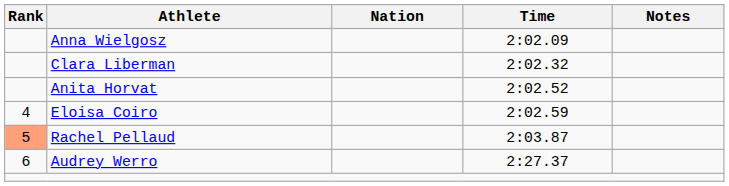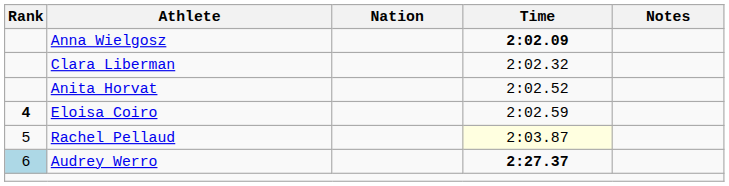(537, 41) normal -> (537, 41) bold
(26, 113) normal -> (26, 113) bold
(26, 137) lightsalmon background -> (26, 137) no background
(537, 137) no background -> (537, 137) lightyellow background
(26, 162) no background -> (26, 162) lightblue background
(537, 162) normal -> (537, 162) bold
